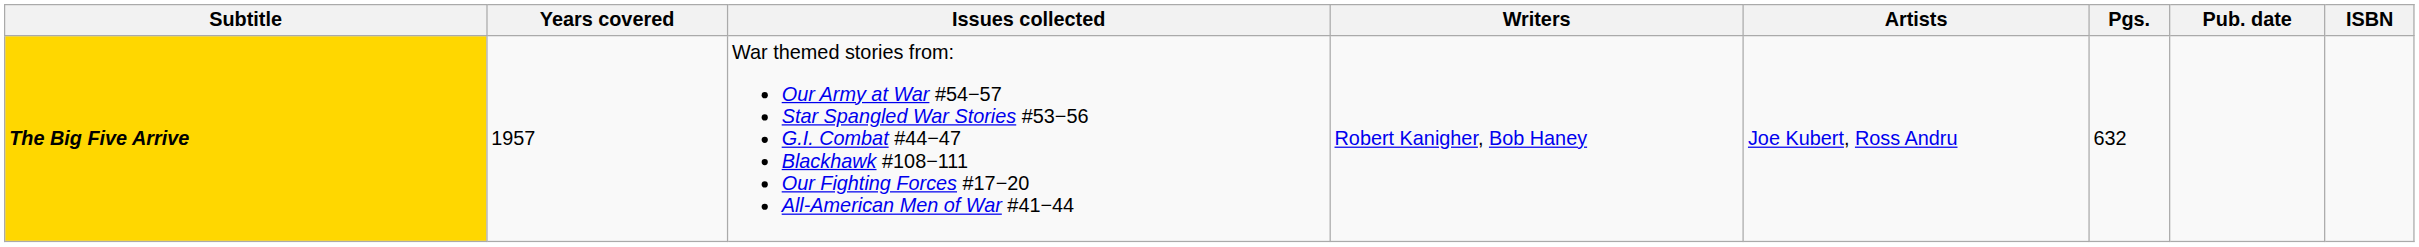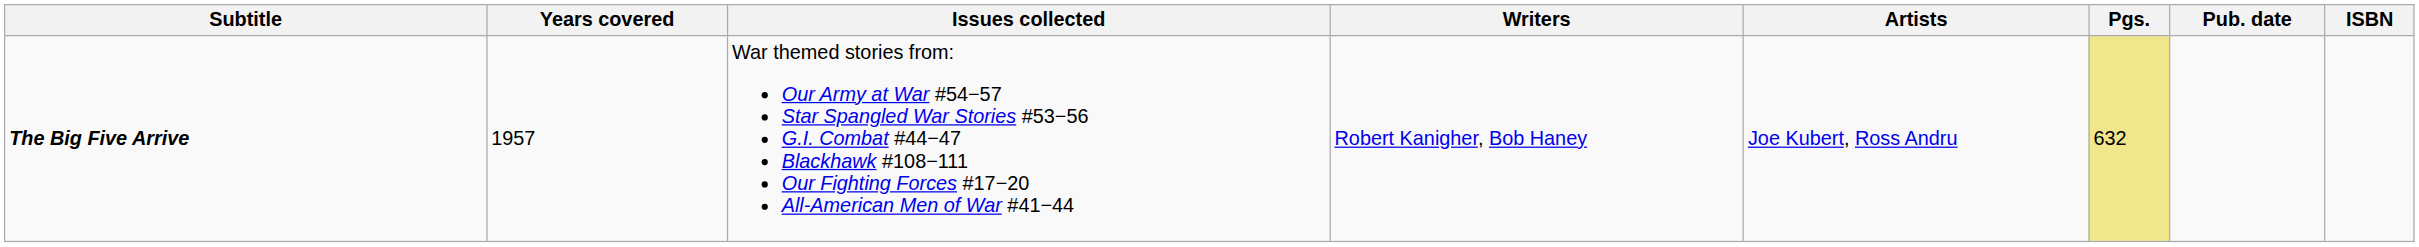(99, 138) gold background -> (99, 138) no background
(2110, 138) no background -> (2110, 138) khaki background
